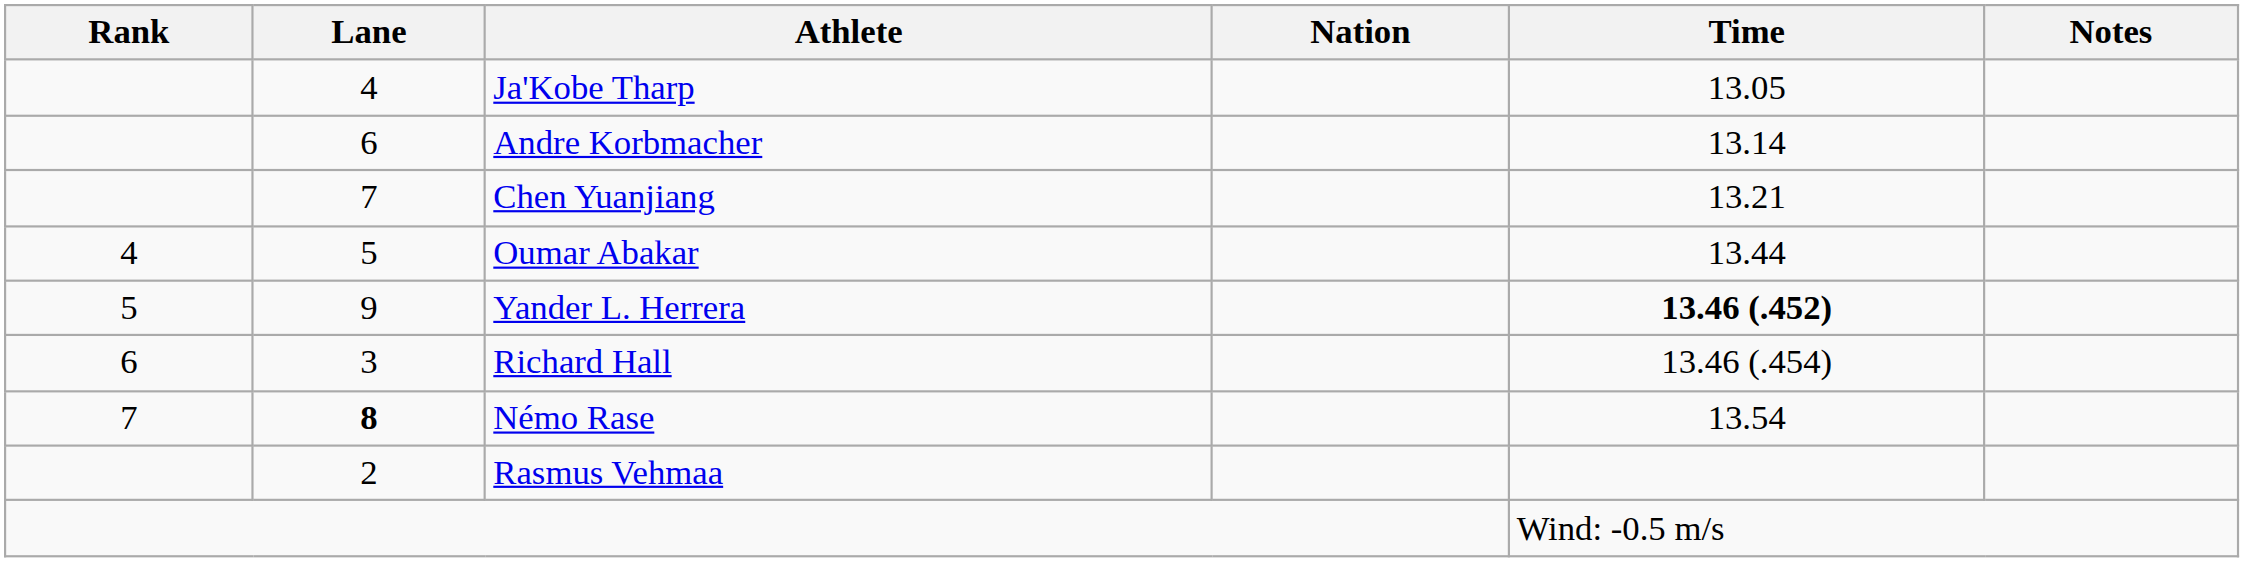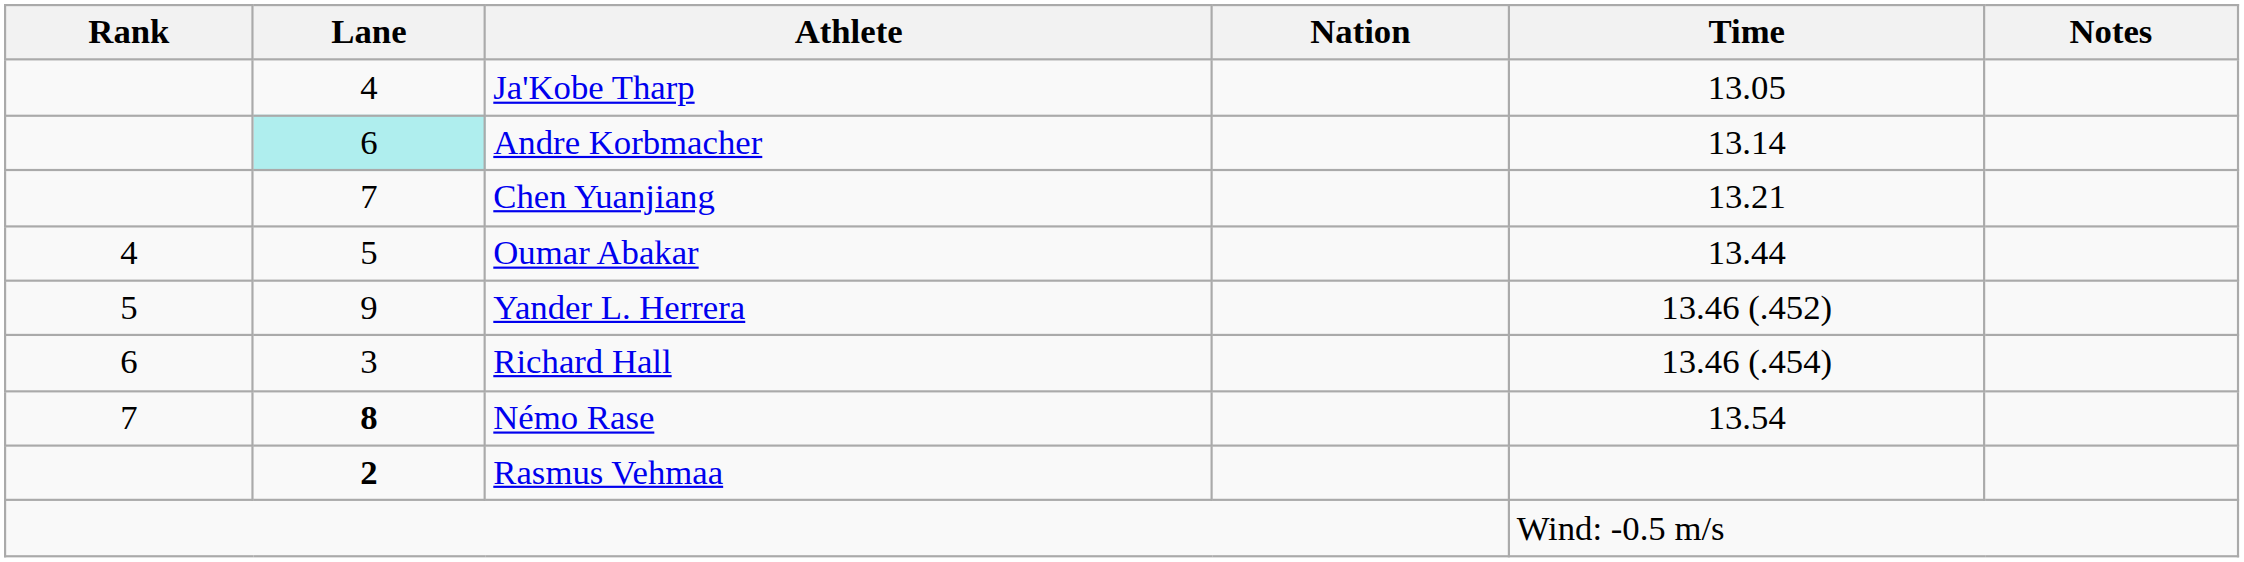(369, 142) no background -> (369, 142) paleturquoise background
(1747, 307) bold -> (1747, 307) normal
(369, 472) normal -> (369, 472) bold
